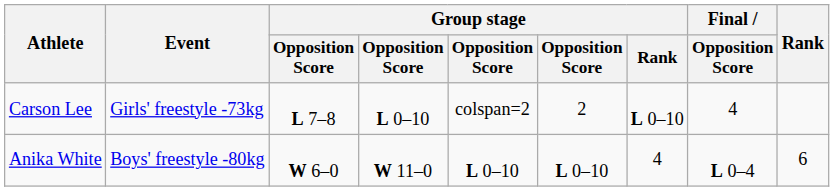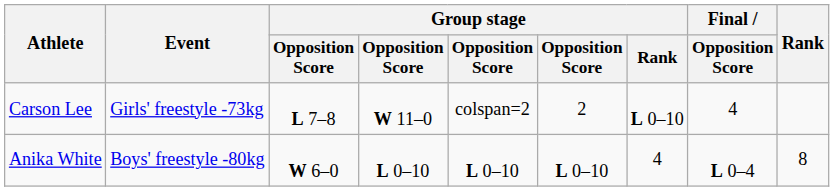(403, 119) L 0–10 -> (403, 119) W 11–0
(403, 171) W 11–0 -> (403, 171) L 0–10
(803, 160) 6 -> (803, 160) 8
